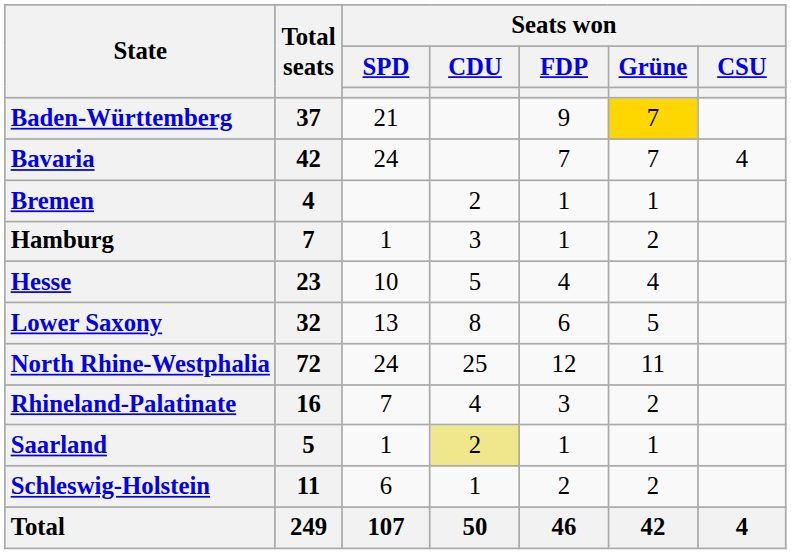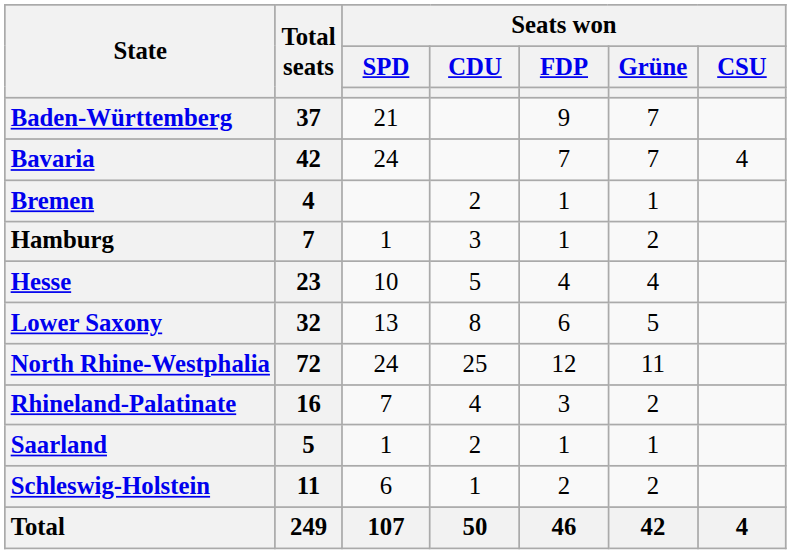(653, 118) gold background -> (653, 118) no background
(475, 445) khaki background -> (475, 445) no background
